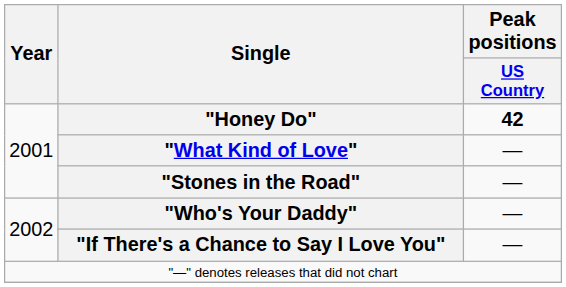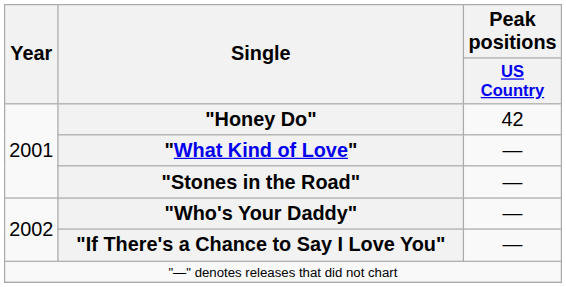(513, 119) bold -> (513, 119) normal
